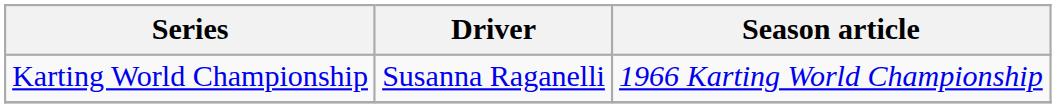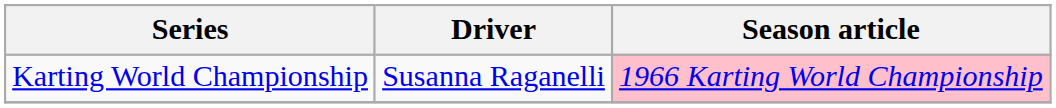(831, 77) no background -> (831, 77) pink background
